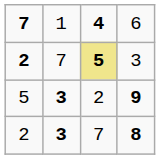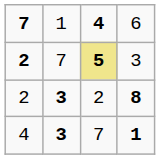(24, 98) 5 -> (24, 98) 2
(136, 98) 9 -> (136, 98) 8
(24, 135) 2 -> (24, 135) 4
(136, 135) 8 -> (136, 135) 1
